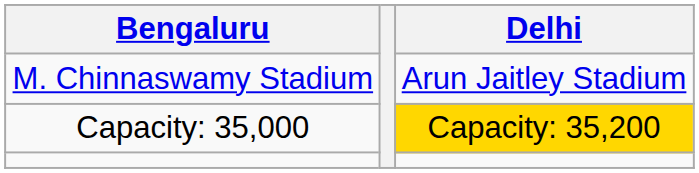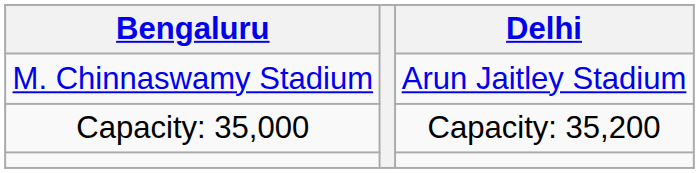(544, 127) gold background -> (544, 127) no background
